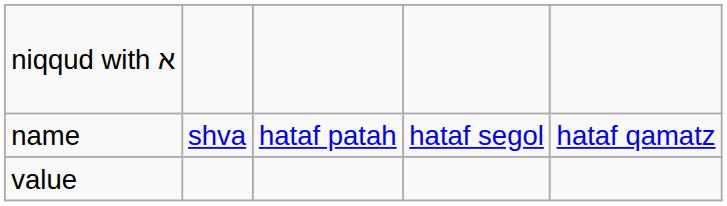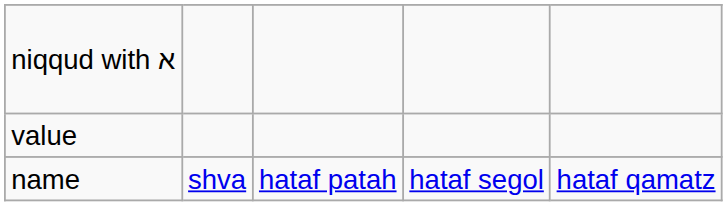rows swapped: (46, 136) <-> (44, 179)
